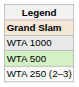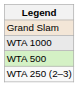(34, 28) bold -> (33, 28) normal
